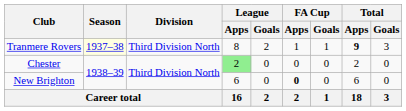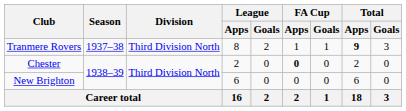(105, 47) lightyellow background -> (105, 47) no background
(237, 64) lightgreen background -> (237, 64) no background
(296, 64) normal -> (296, 64) bold
(296, 81) bold -> (296, 81) normal
